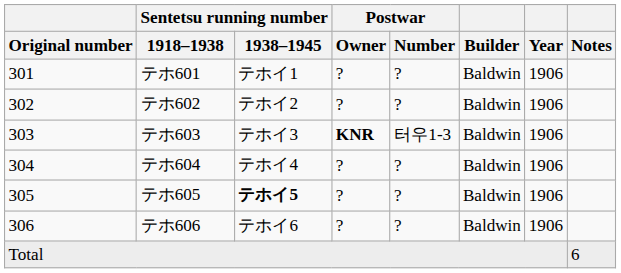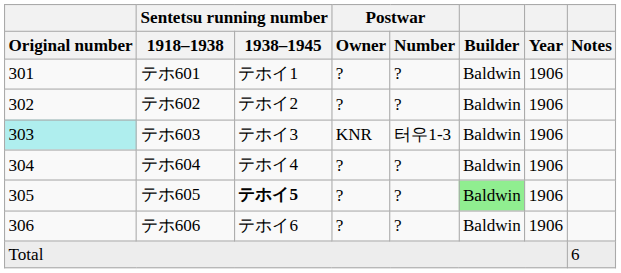(21, 134) no background -> (21, 134) paleturquoise background
(355, 134) bold -> (354, 134) normal
(492, 195) no background -> (492, 195) lightgreen background
